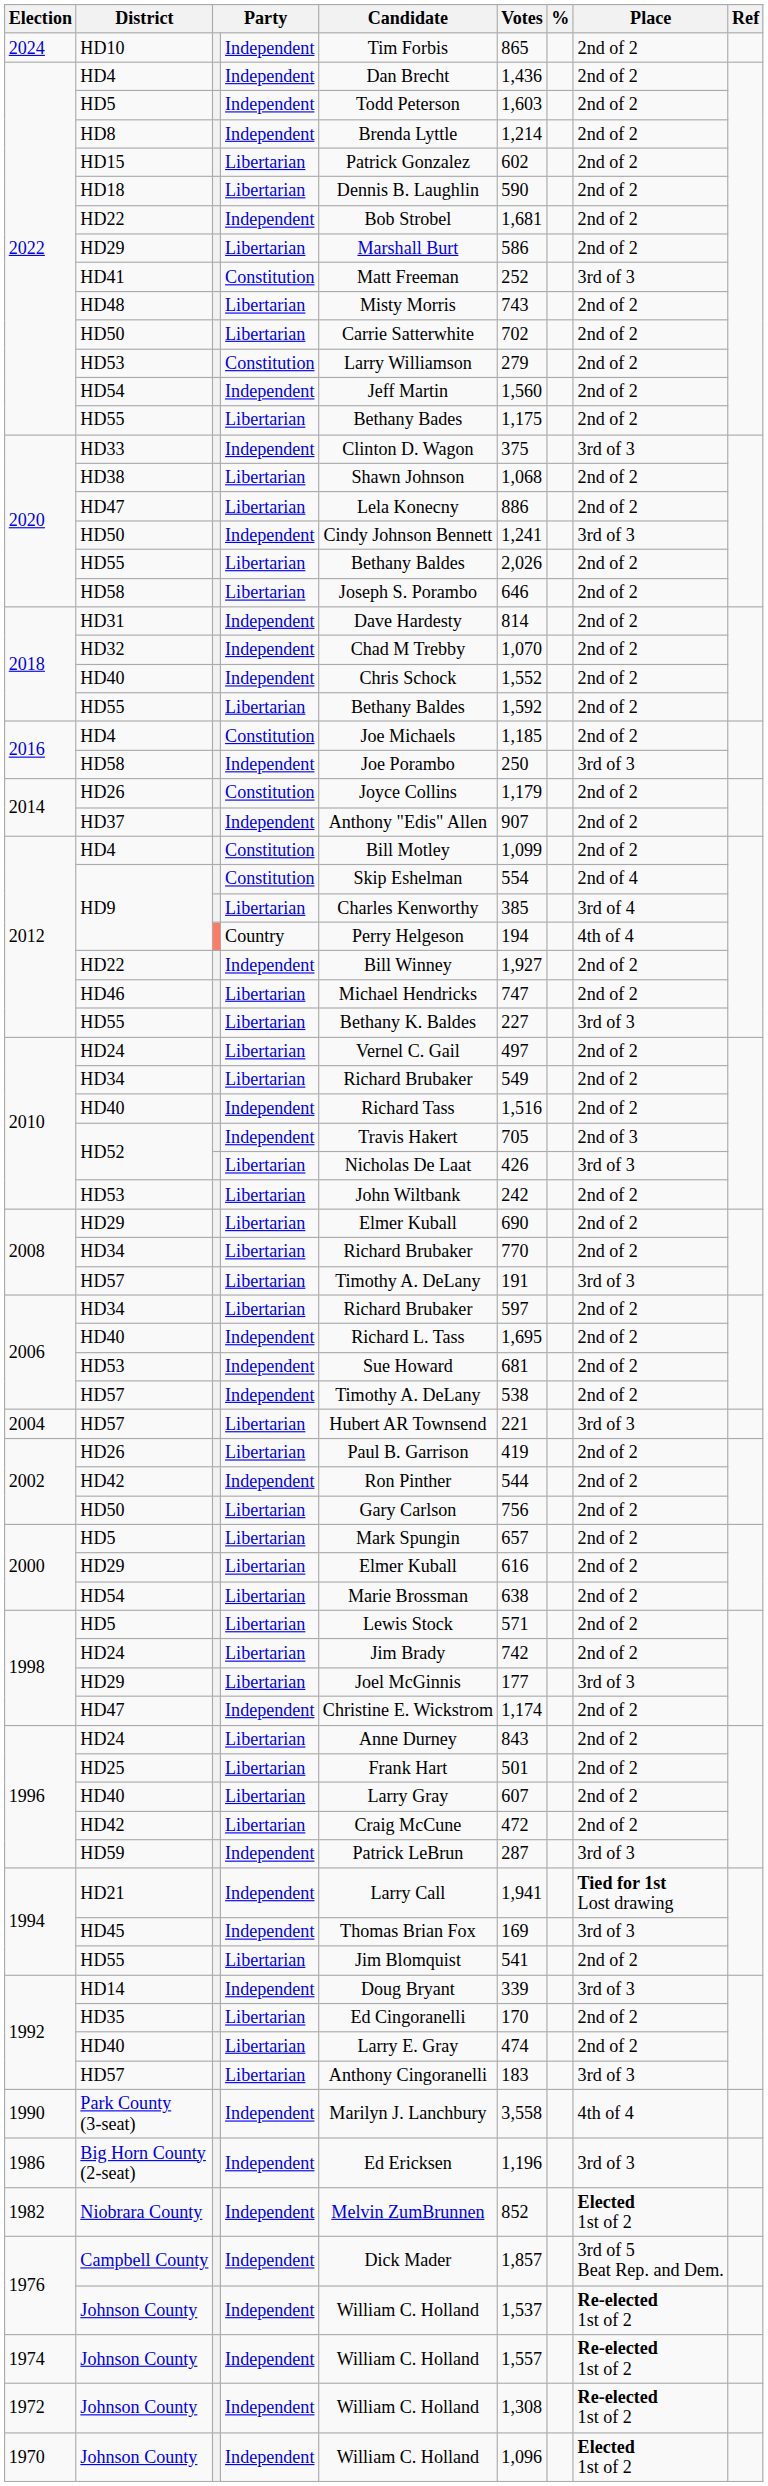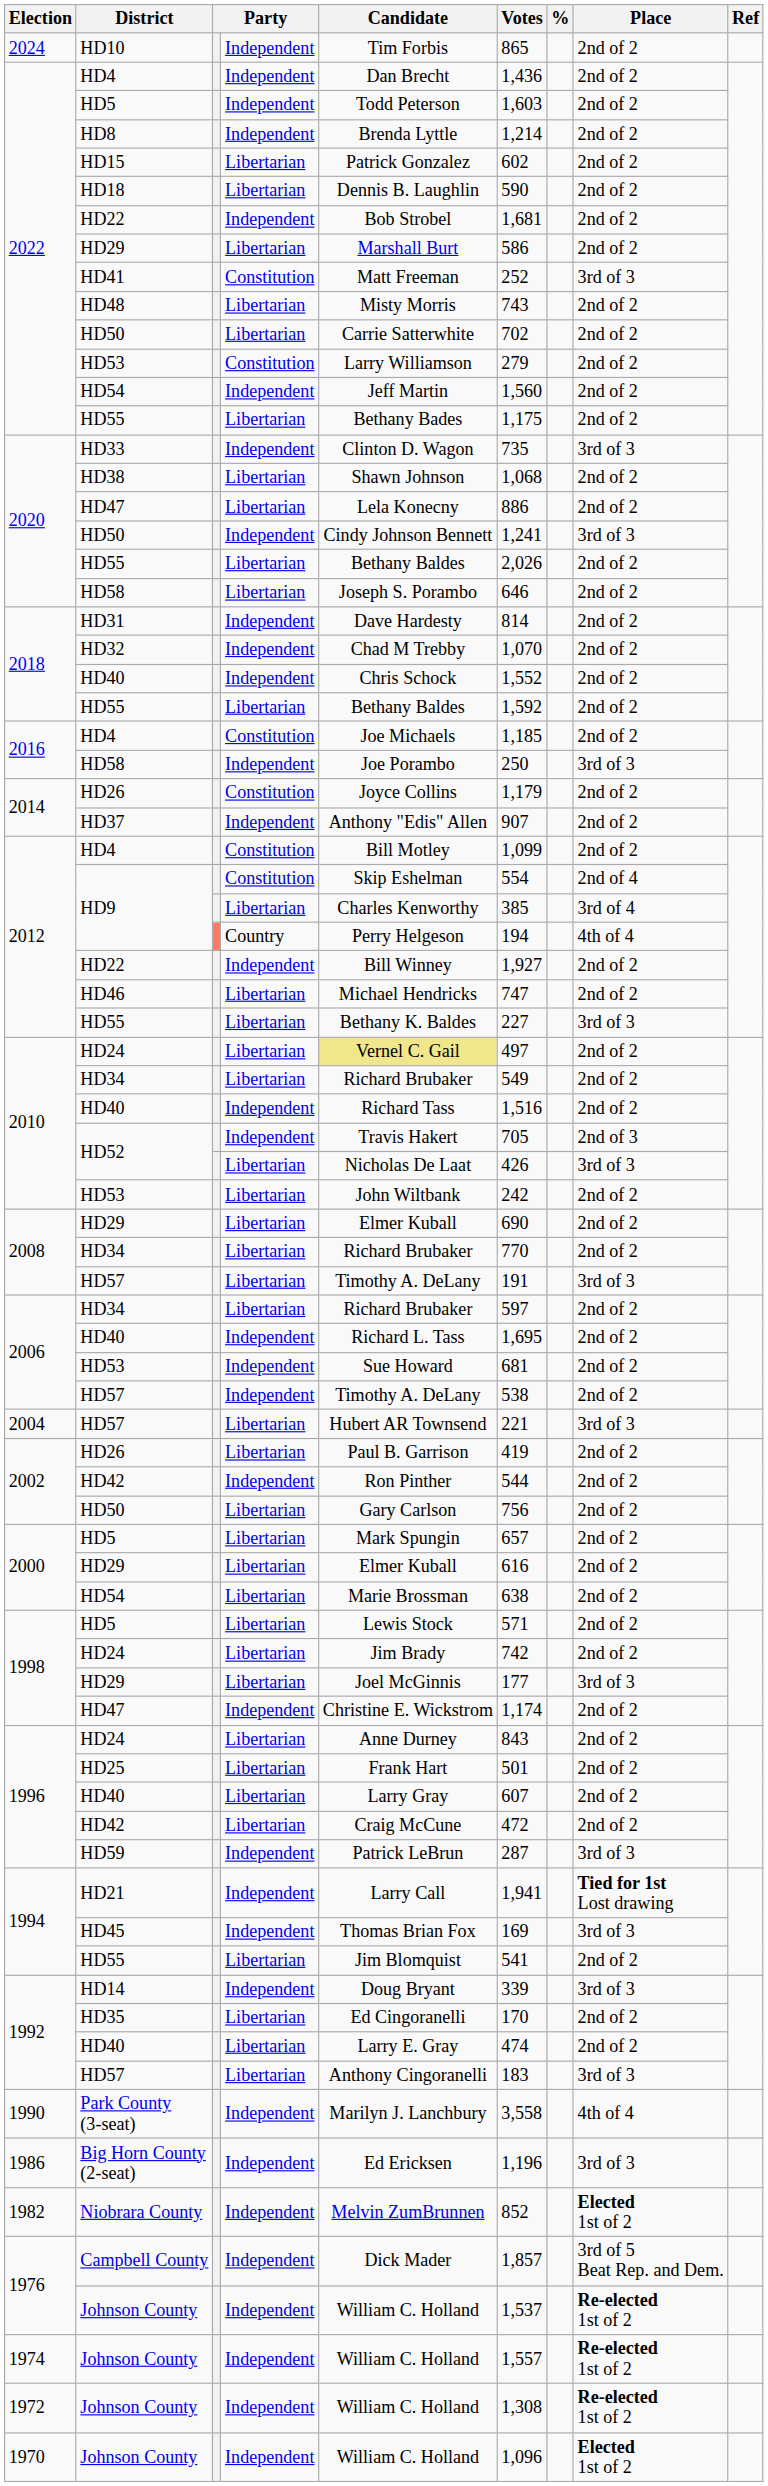(515, 448) 375 -> (515, 448) 735
(408, 1051) no background -> (408, 1051) khaki background
